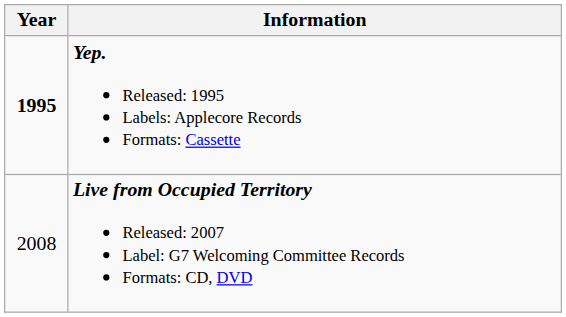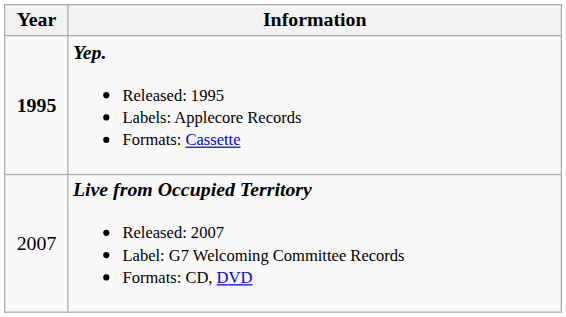(36, 243) 2008 -> (36, 243) 2007
